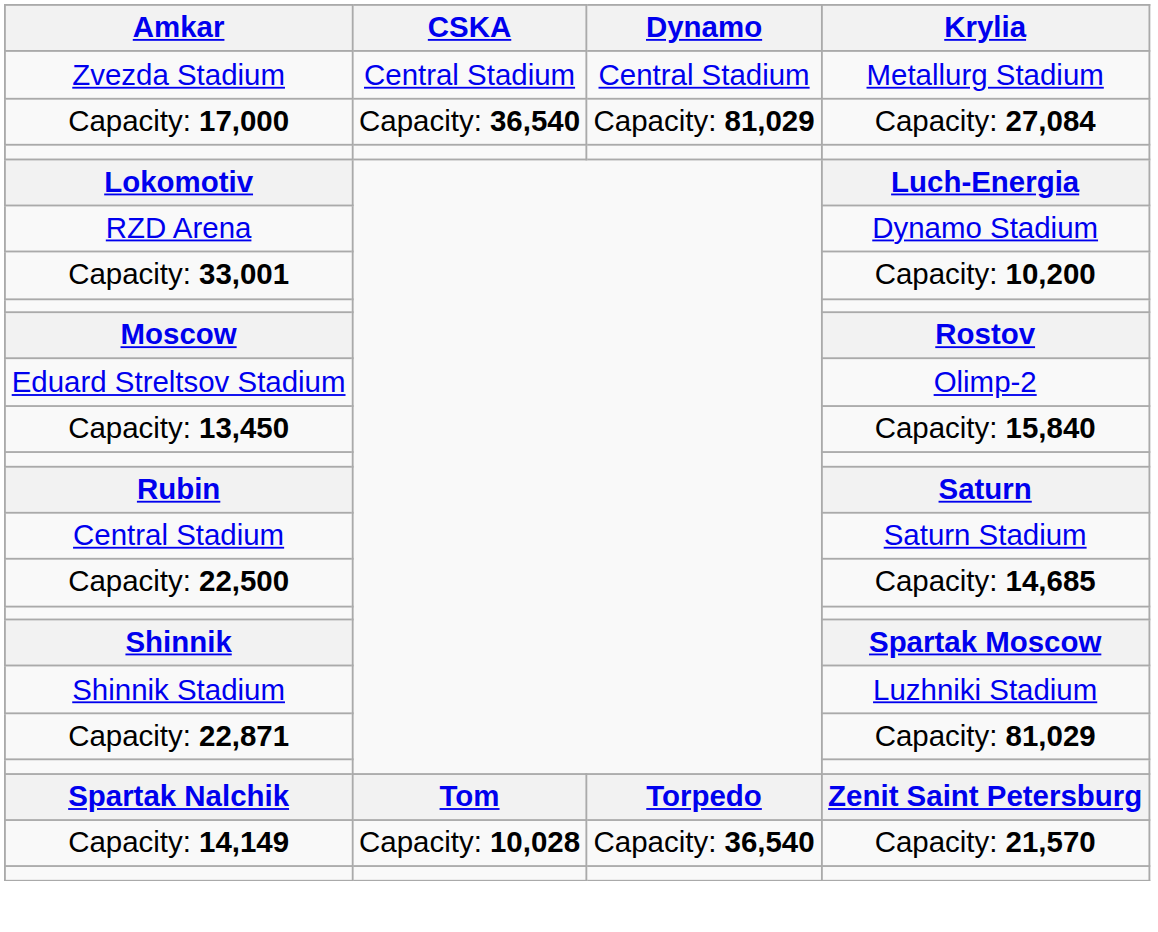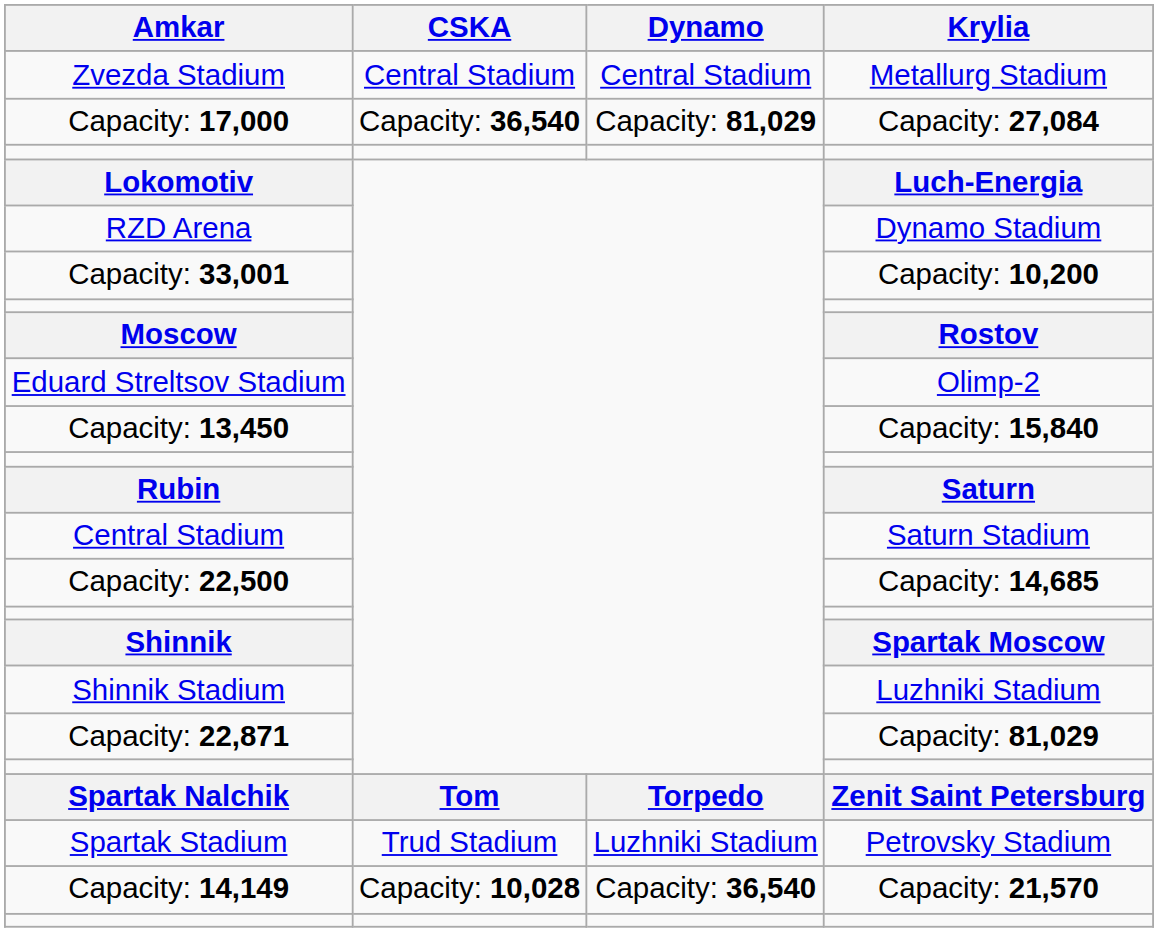+ row: (179, 842)
